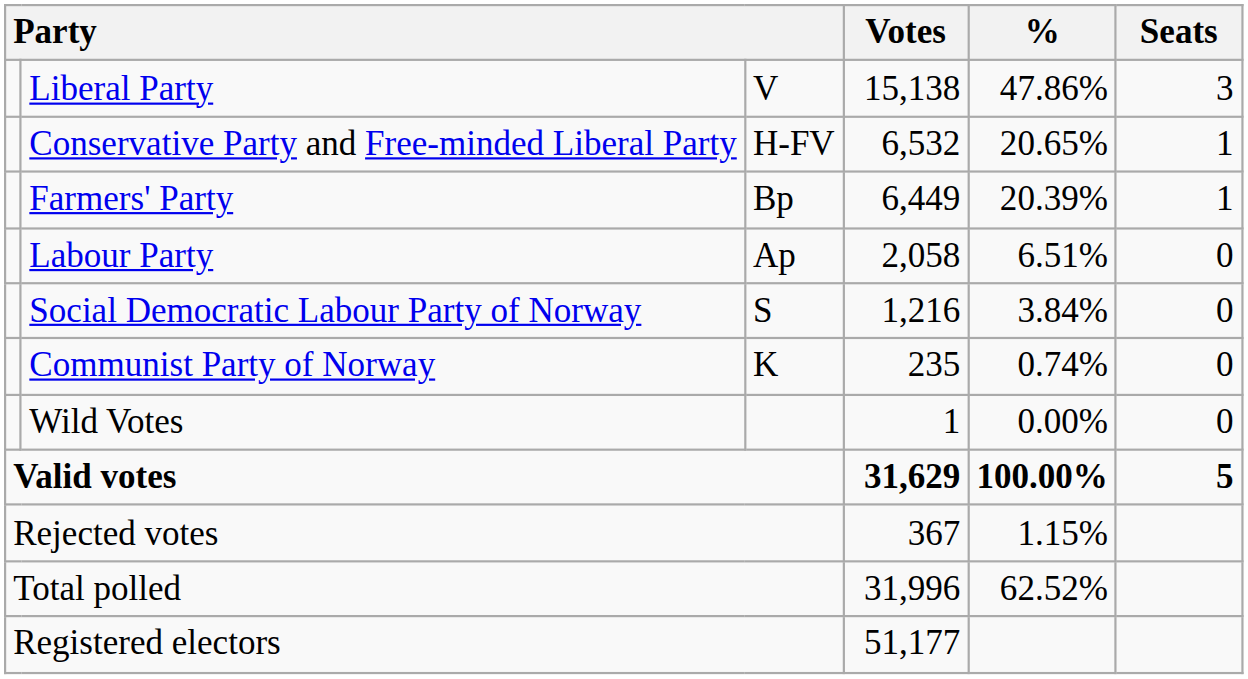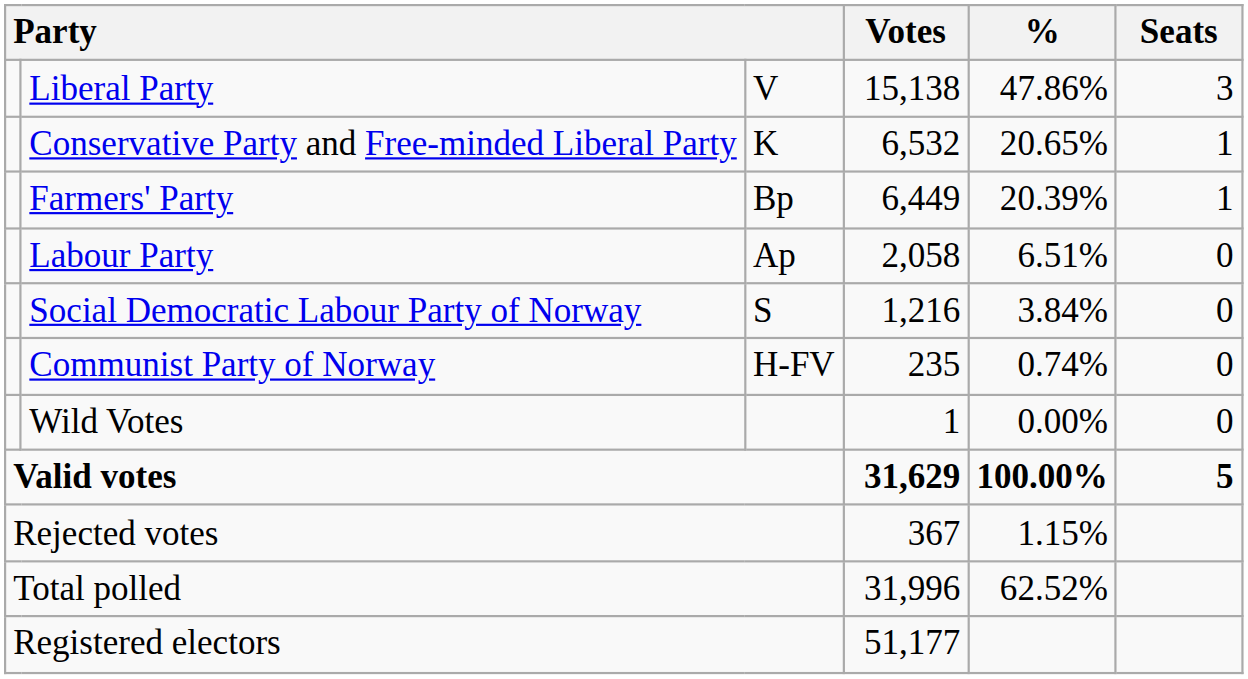(794, 143) H-FV -> (766, 143) K
(766, 365) K -> (794, 365) H-FV
